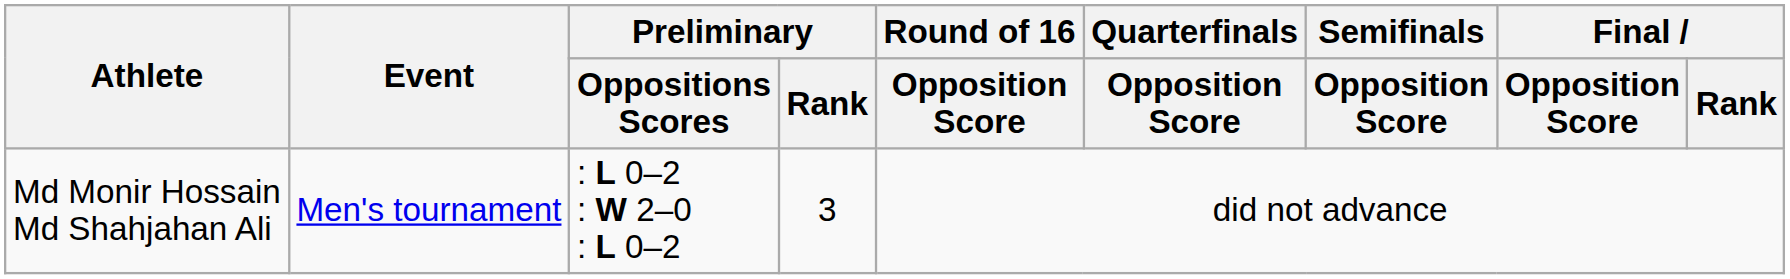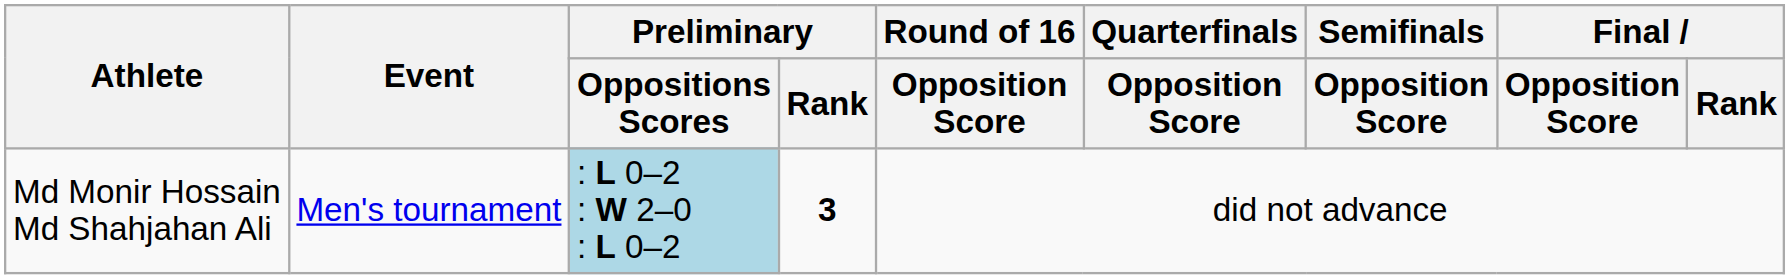(634, 211) no background -> (634, 211) lightblue background
(827, 211) normal -> (827, 211) bold
